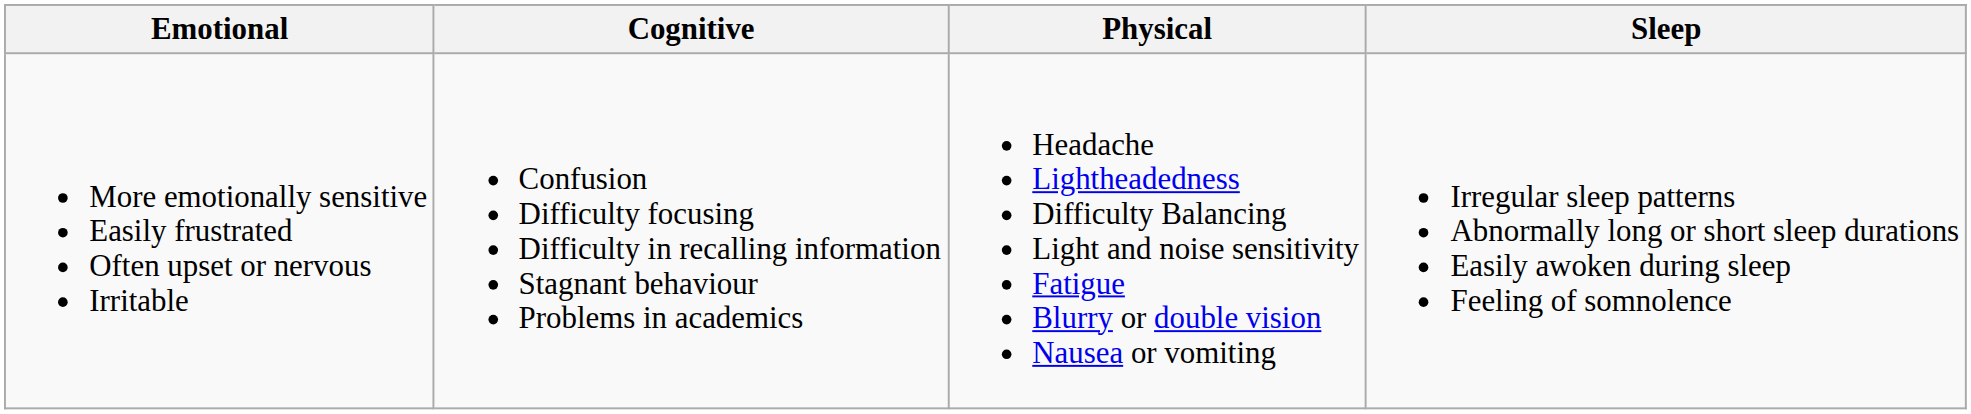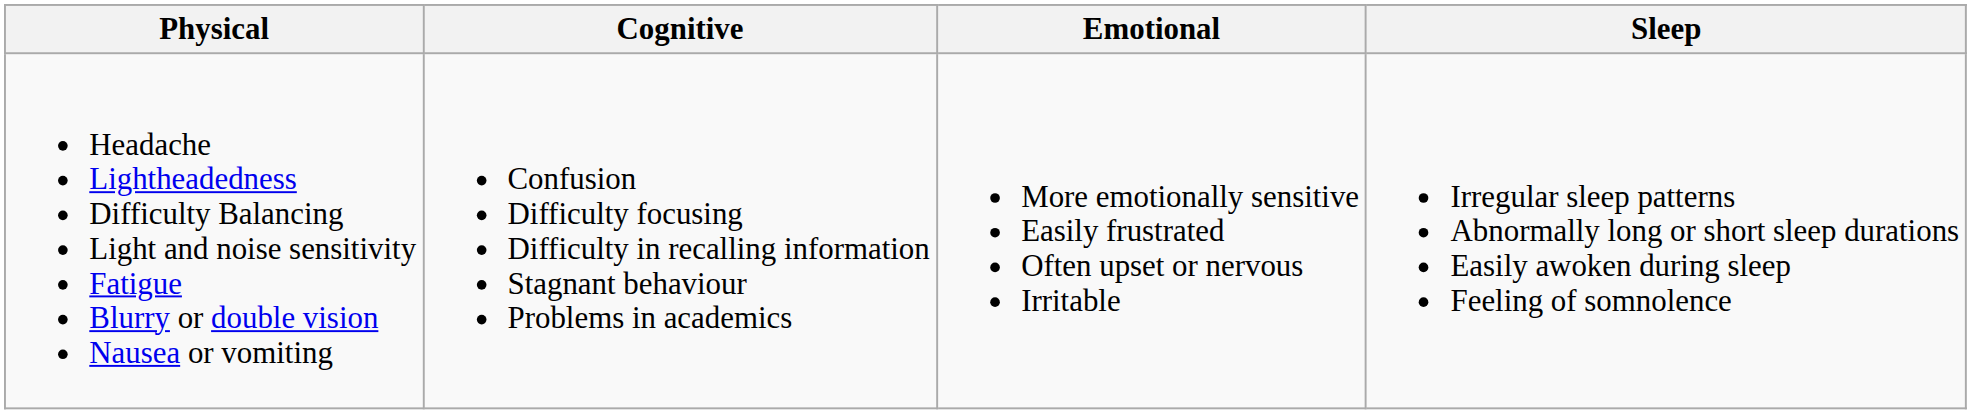columns swapped: (1157, 28) <-> (220, 28)
